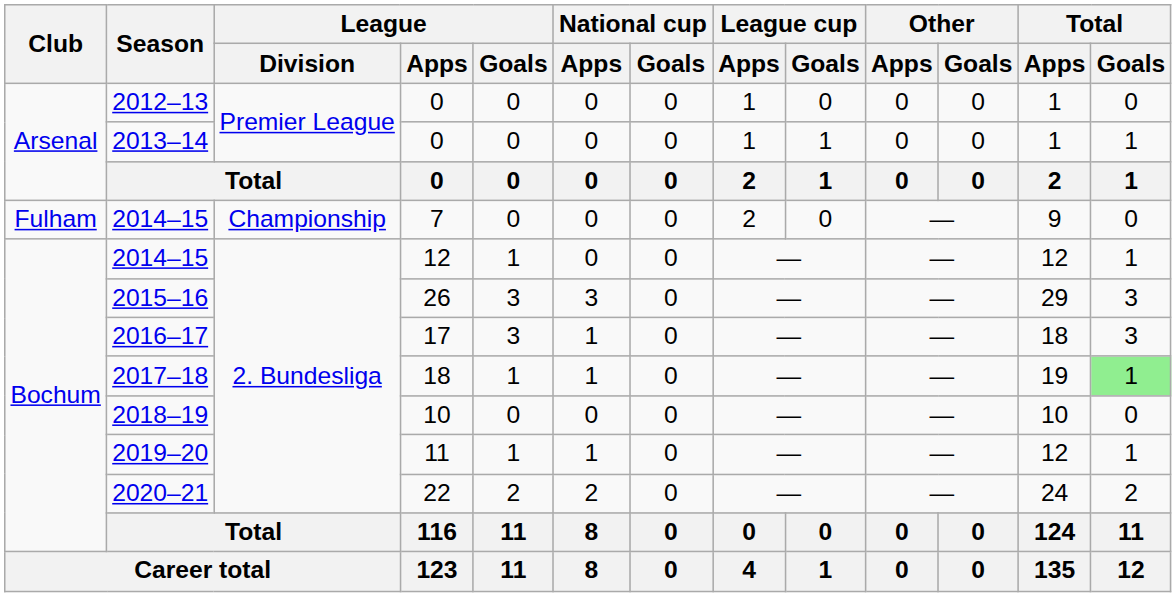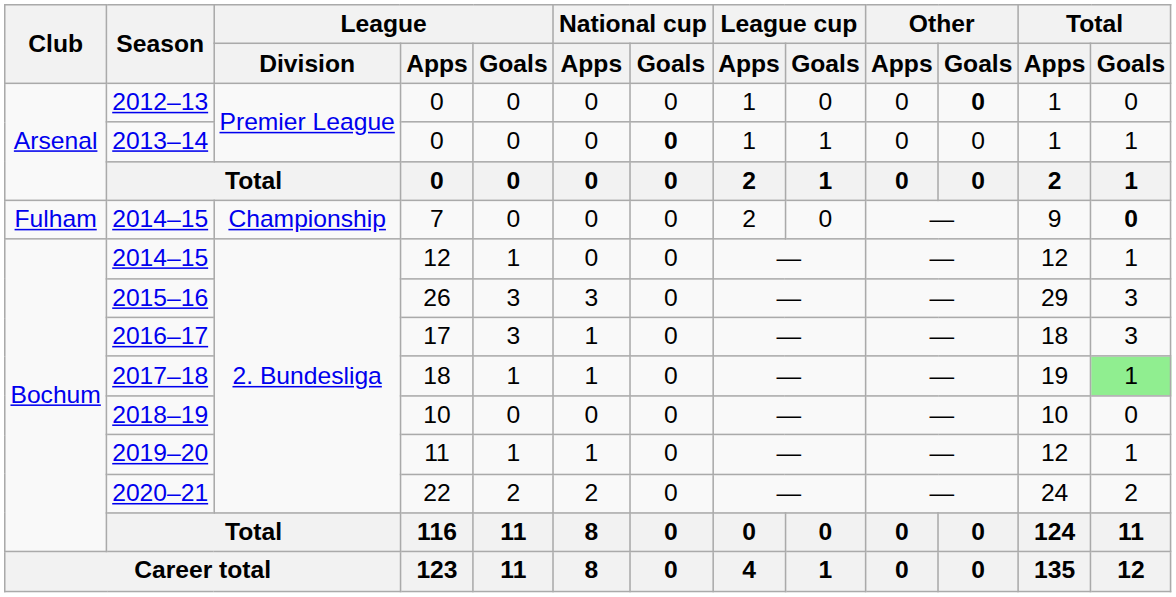(978, 102) normal -> (978, 102) bold
(671, 141) normal -> (671, 141) bold
(1131, 219) normal -> (1131, 219) bold
